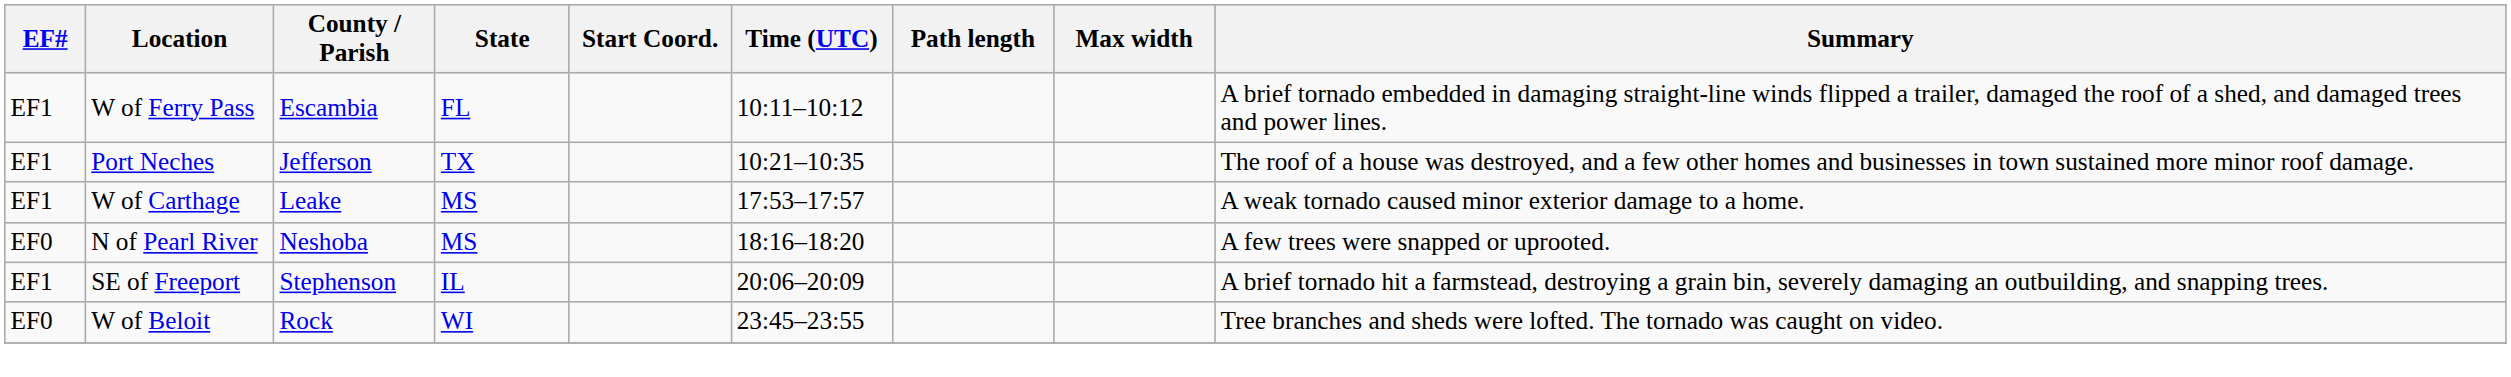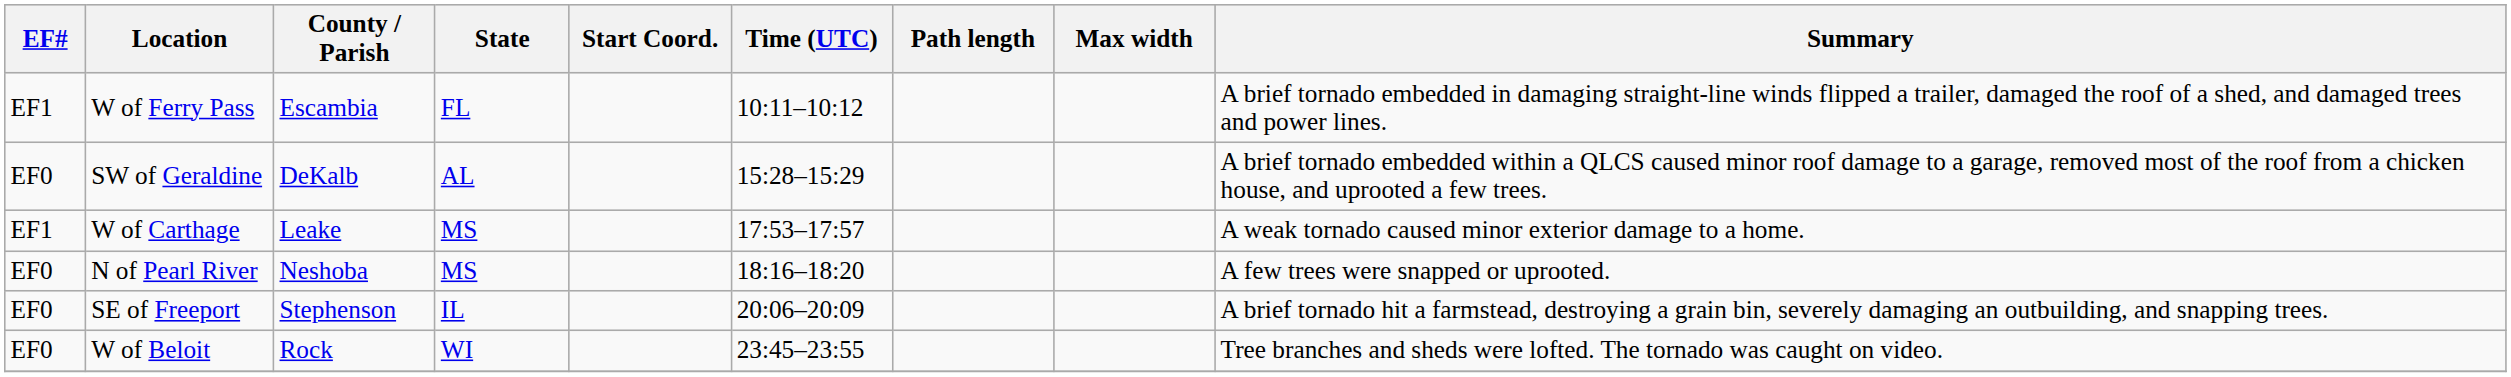- row: (153, 161)
+ row: (177, 175)
(32, 281) EF1 -> (32, 310) EF0
